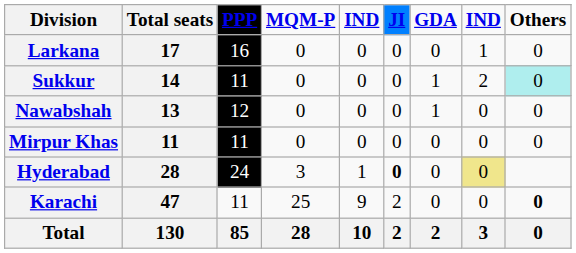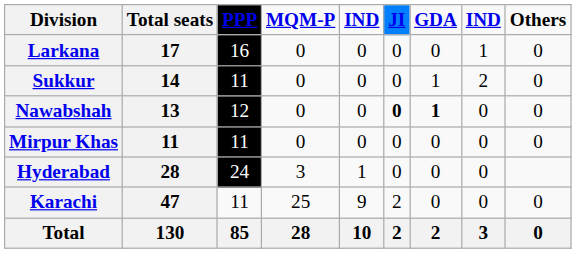(538, 80) paleturquoise background -> (538, 80) no background
(397, 111) normal -> (397, 111) bold
(435, 111) normal -> (435, 111) bold
(397, 171) bold -> (397, 171) normal
(483, 171) khaki background -> (483, 171) no background
(538, 202) bold -> (538, 202) normal
